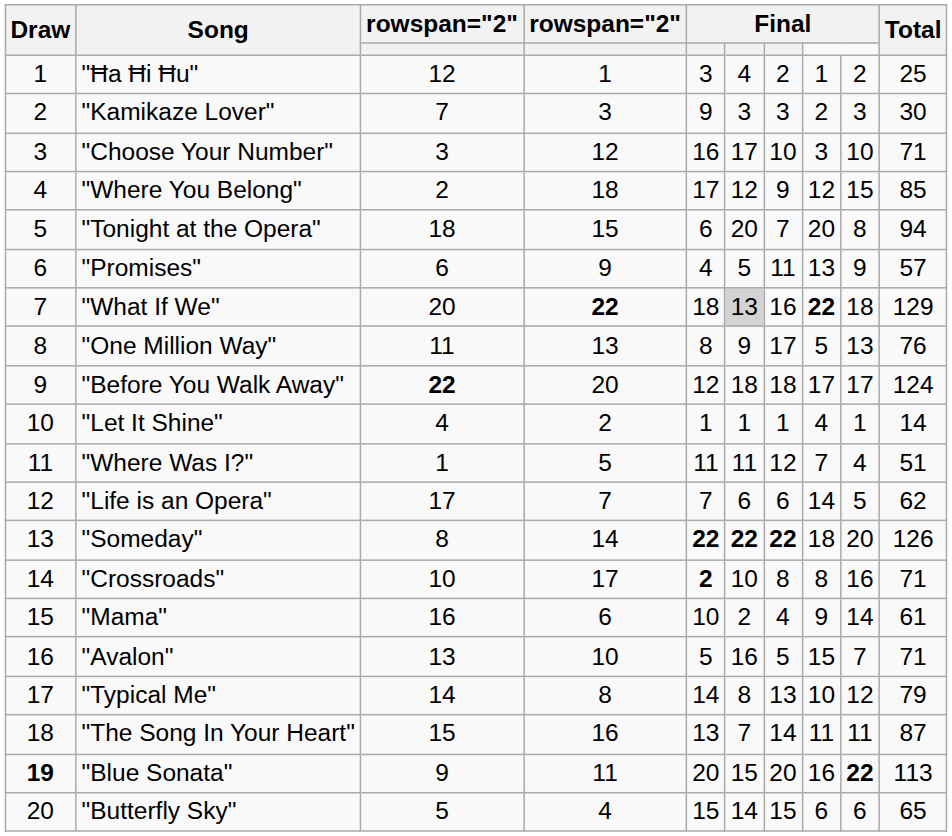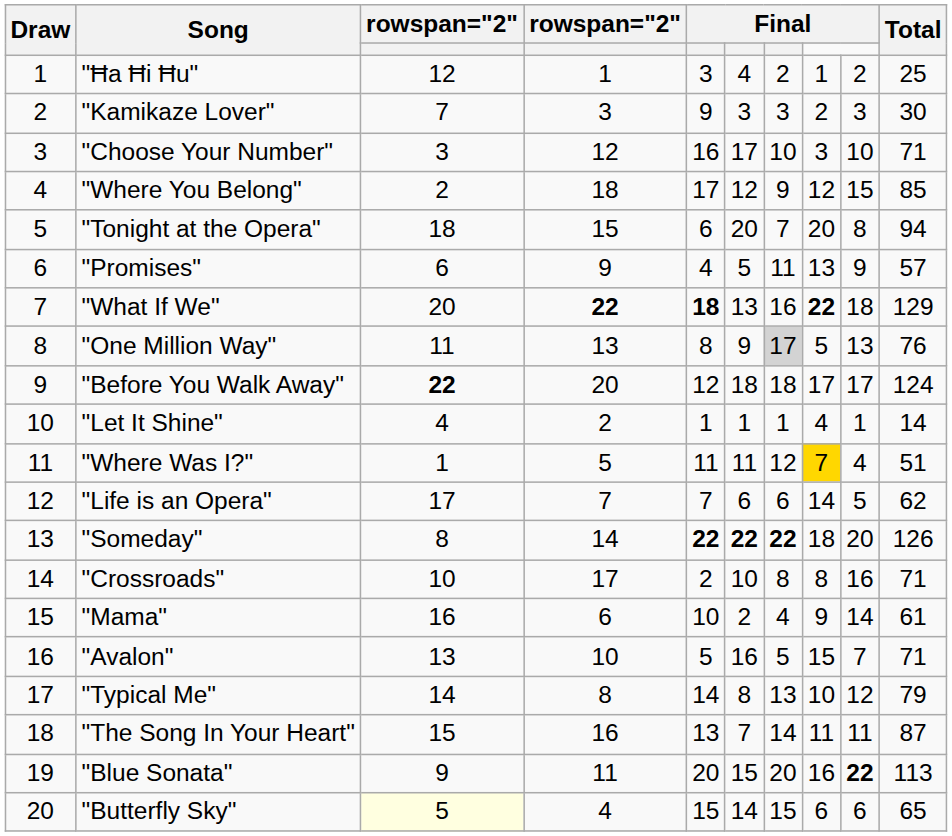(706, 306) normal -> (706, 306) bold
(744, 306) lightgrey background -> (744, 306) no background
(783, 345) no background -> (783, 345) lightgrey background
(821, 462) no background -> (821, 462) gold background
(706, 578) bold -> (706, 578) normal
(40, 772) bold -> (40, 772) normal
(442, 811) no background -> (442, 811) lightyellow background
